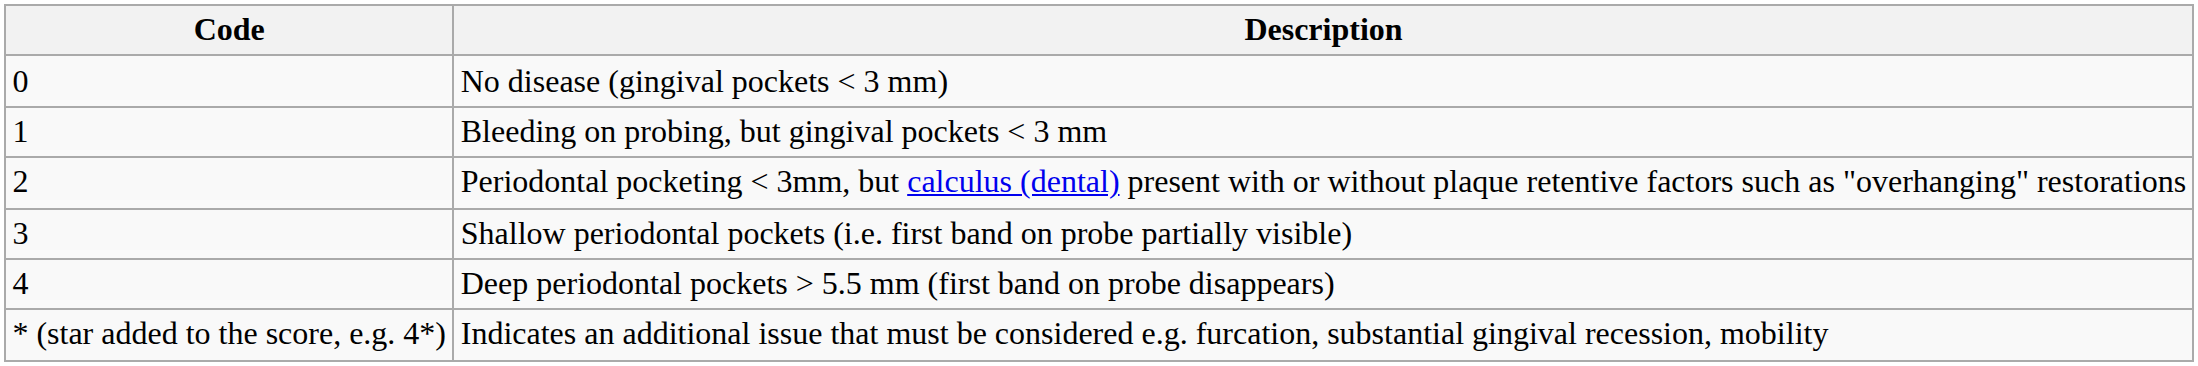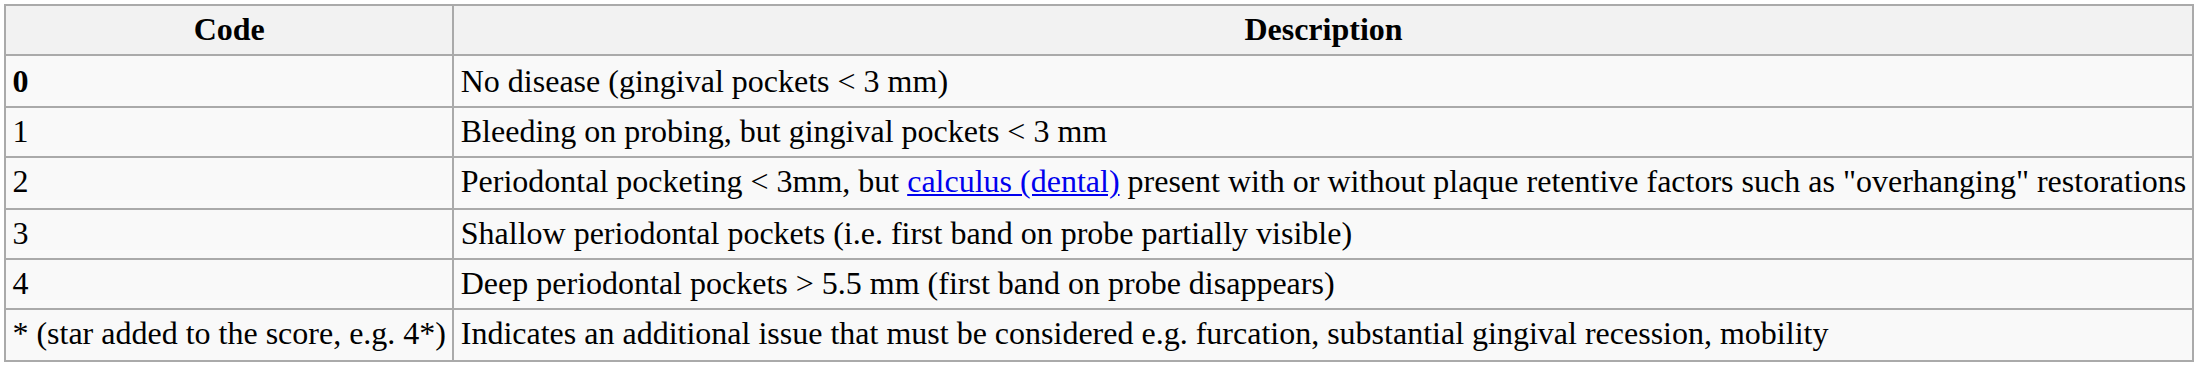(20, 80) normal -> (20, 80) bold
